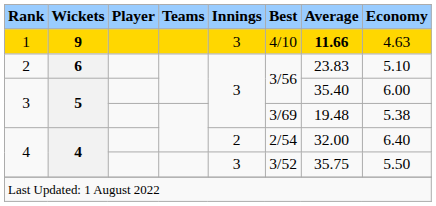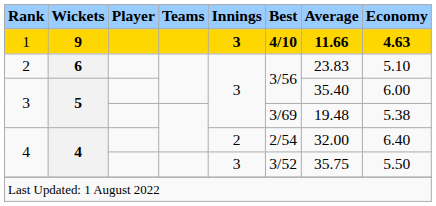(237, 41) normal -> (237, 41) bold
(283, 41) normal -> (283, 41) bold
(397, 41) normal -> (397, 41) bold
